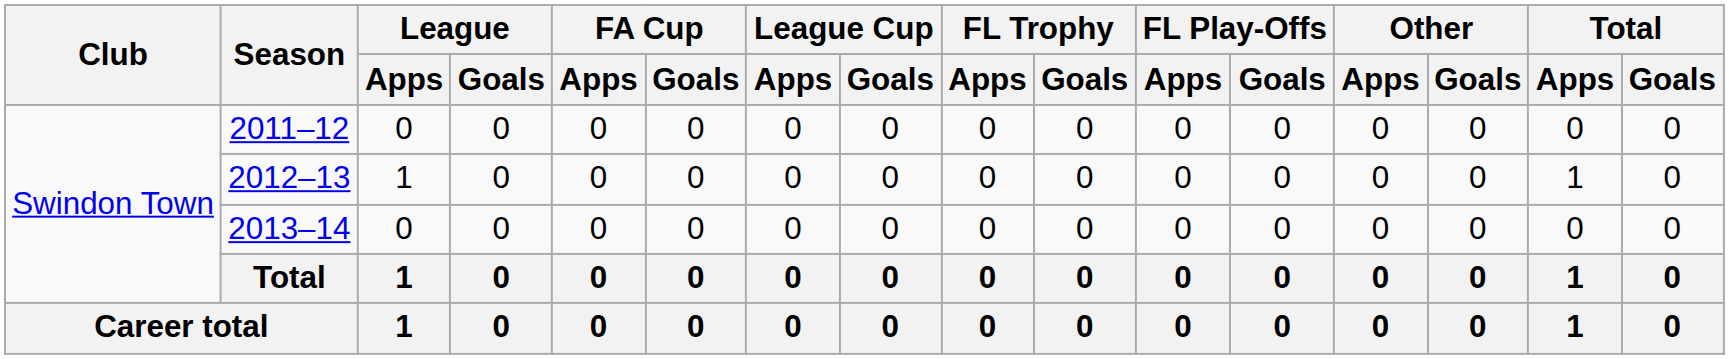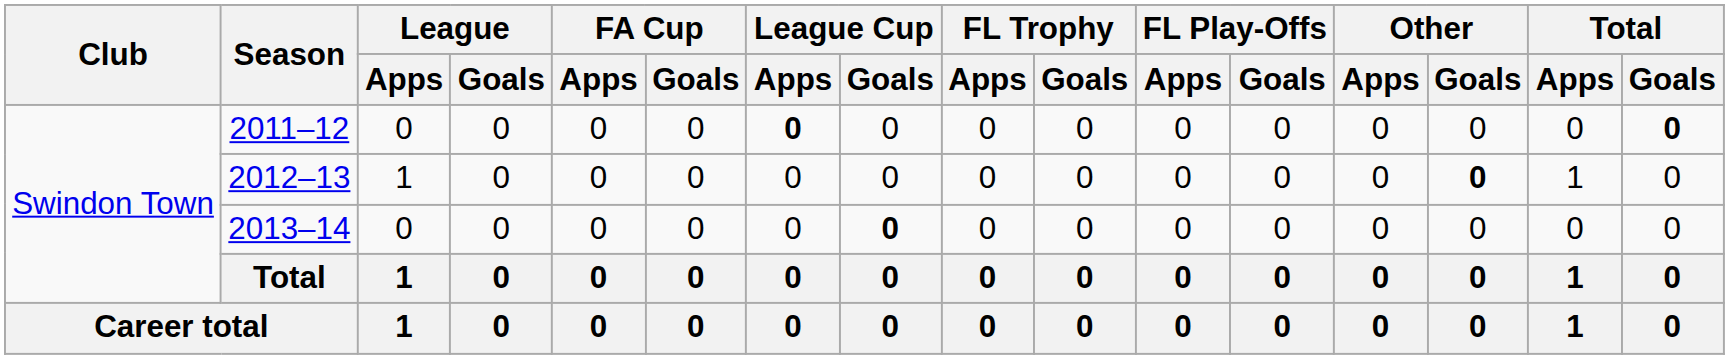(793, 128) normal -> (793, 128) bold
(1672, 128) normal -> (1672, 128) bold
(1478, 178) normal -> (1478, 178) bold
(890, 228) normal -> (890, 228) bold
